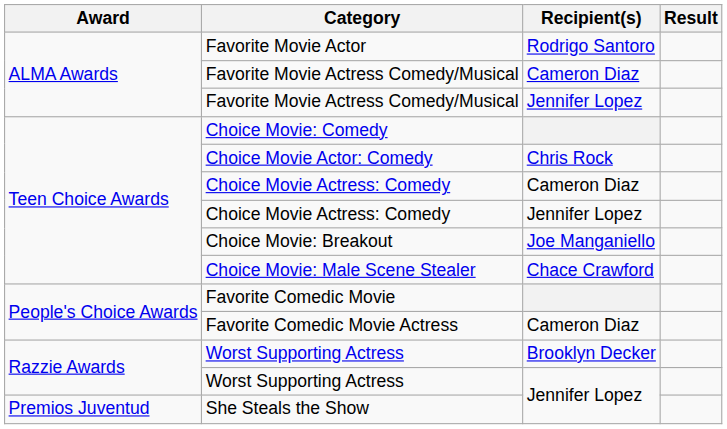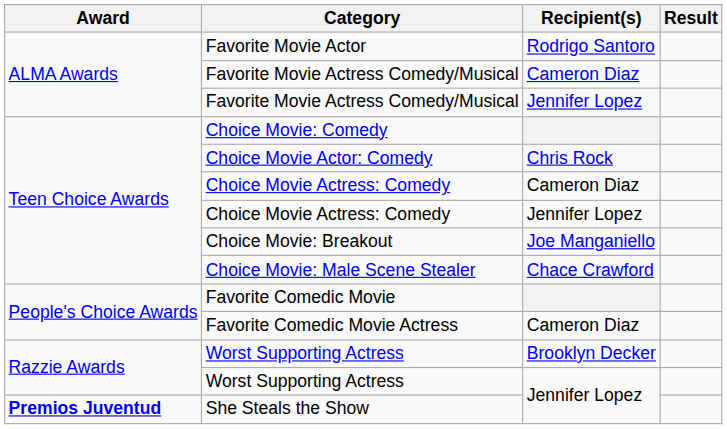(79, 409) normal -> (85, 409) bold
